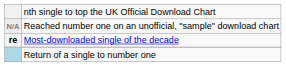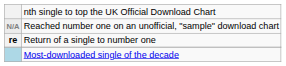(101, 41) Most-downloaded single of the decade -> (90, 41) Return of a single to number one
(90, 55) Return of a single to number one -> (101, 55) Most-downloaded single of the decade
